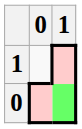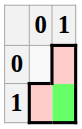(17, 64) 1 -> (17, 64) 0
(16, 103) 0 -> (16, 103) 1
